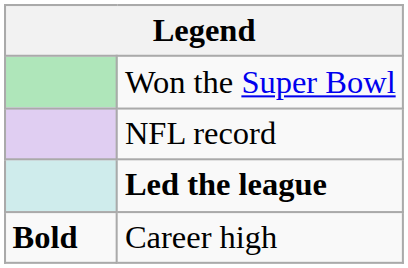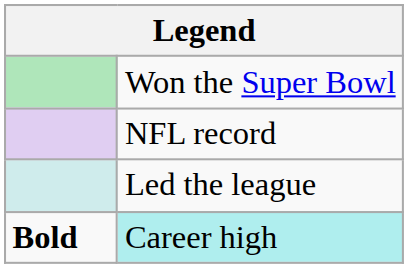(226, 184) bold -> (220, 184) normal
(201, 236) no background -> (201, 236) paleturquoise background
